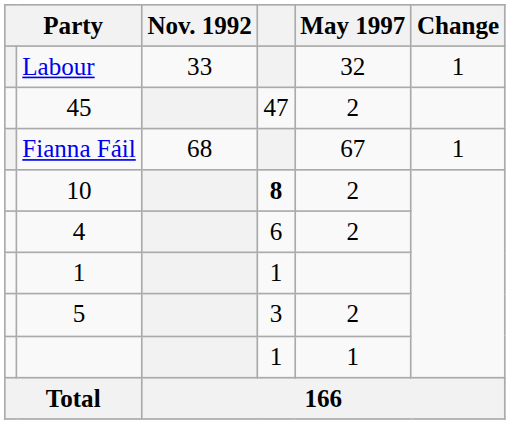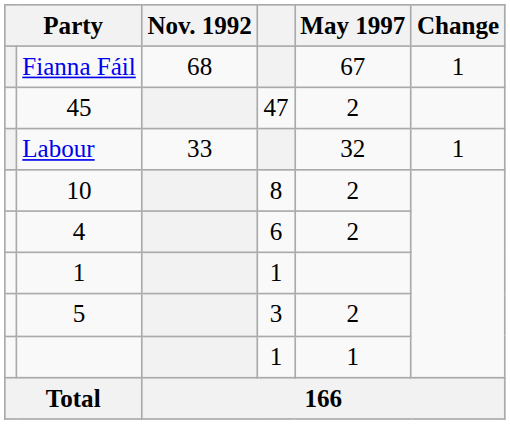rows swapped: (79, 149) <-> (58, 66)
(276, 190) bold -> (276, 190) normal
